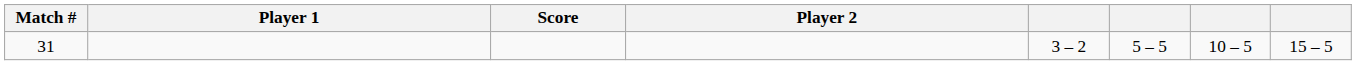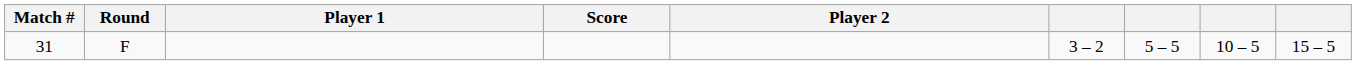+ column: (125, 18)
